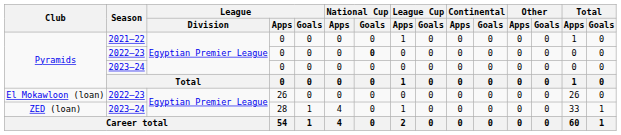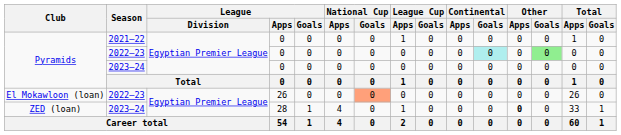(372, 53) bold -> (372, 53) normal
(490, 53) no background -> (490, 53) paleturquoise background
(547, 53) no background -> (547, 53) lightgreen background
(372, 95) no background -> (372, 95) lightsalmon background
(519, 109) normal -> (519, 109) bold
